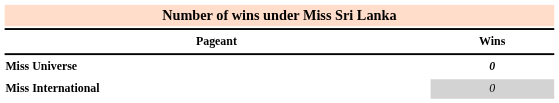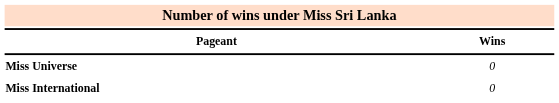(492, 67) bold -> (492, 67) normal
(492, 88) lightgrey background -> (492, 88) no background
